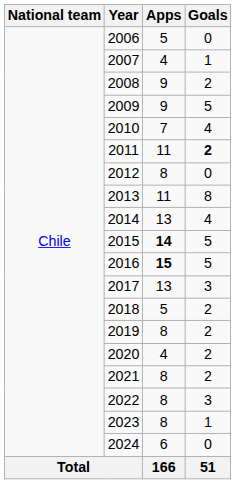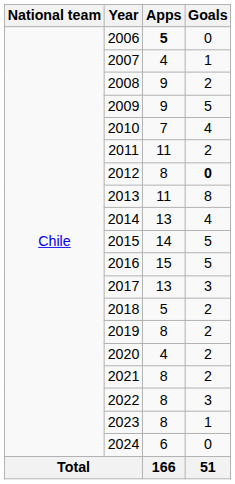(164, 38) normal -> (164, 38) bold
(208, 151) bold -> (208, 151) normal
(208, 173) normal -> (208, 173) bold
(164, 241) bold -> (164, 241) normal
(164, 264) bold -> (164, 264) normal
